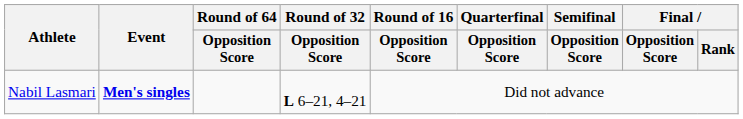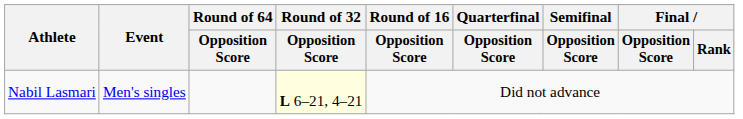(146, 92) bold -> (144, 92) normal
(325, 101) no background -> (321, 101) lightyellow background
